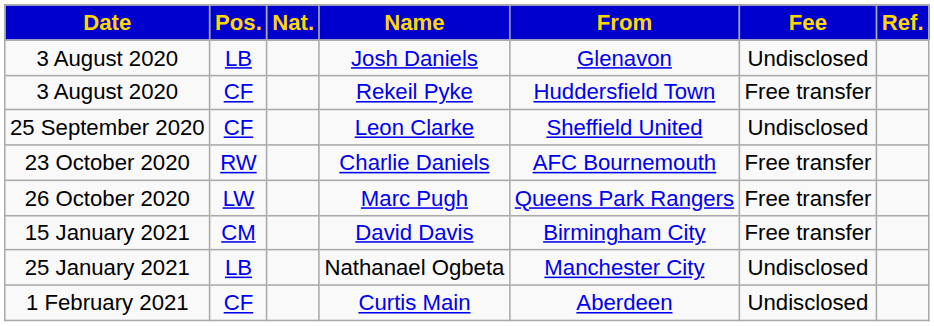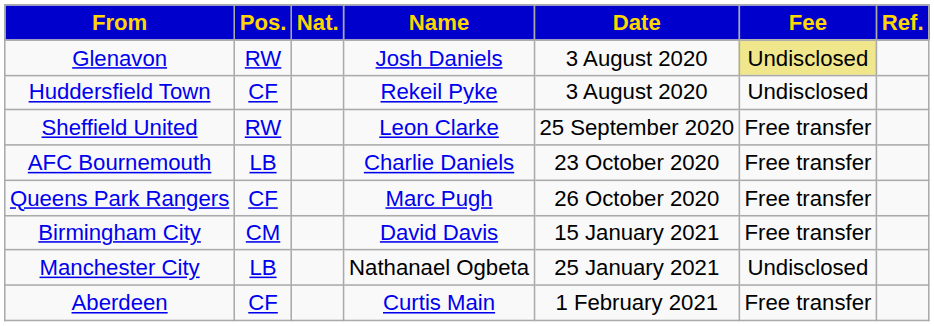columns swapped: (107, 23) <-> (624, 23)
(238, 58) LB -> (263, 58) RW
(808, 58) no background -> (808, 58) khaki background
(808, 93) Free transfer -> (808, 93) Undisclosed
(238, 128) CF -> (263, 128) RW
(808, 128) Undisclosed -> (808, 128) Free transfer
(238, 163) RW -> (263, 163) LB
(238, 198) LW -> (263, 198) CF
(808, 303) Undisclosed -> (808, 303) Free transfer
